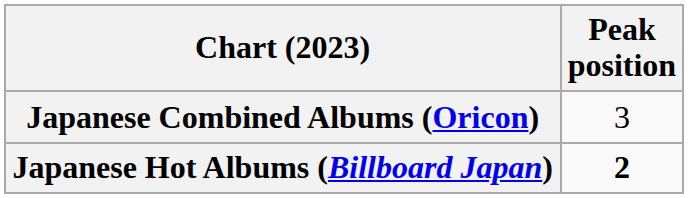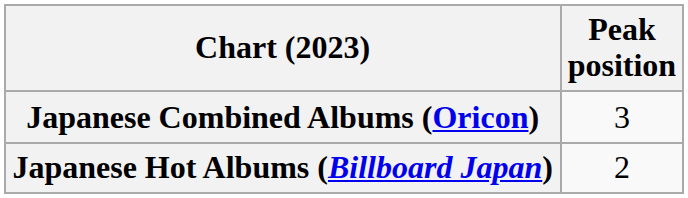(622, 167) bold -> (622, 167) normal
